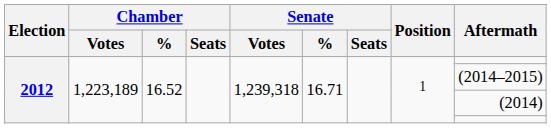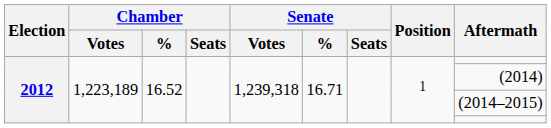(501, 76) (2014–2015) -> (521, 76) (2014)
(521, 102) (2014) -> (501, 102) (2014–2015)
